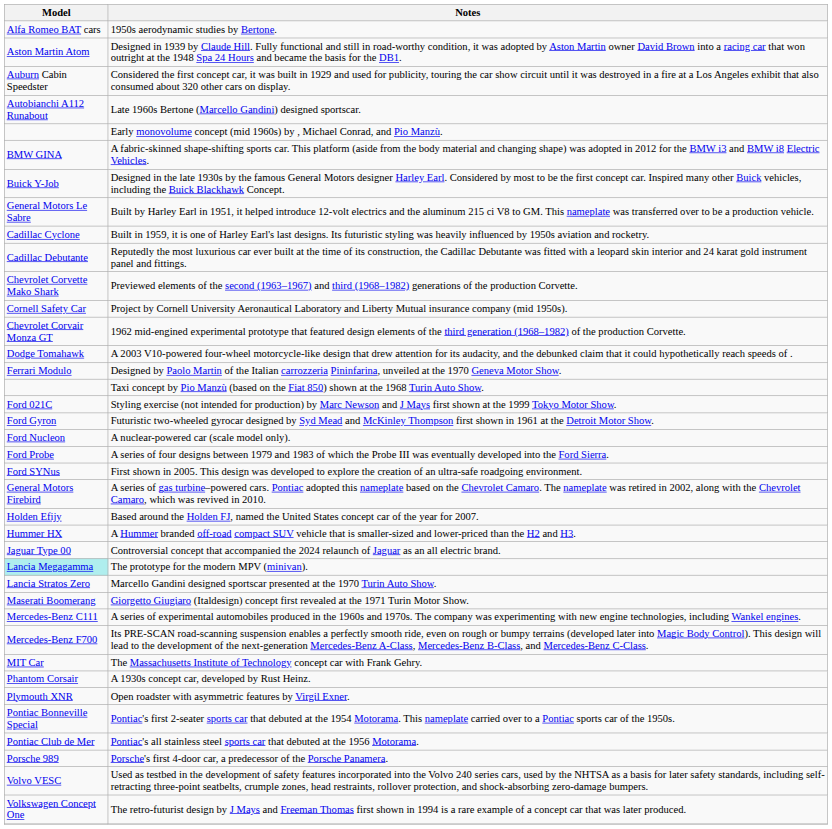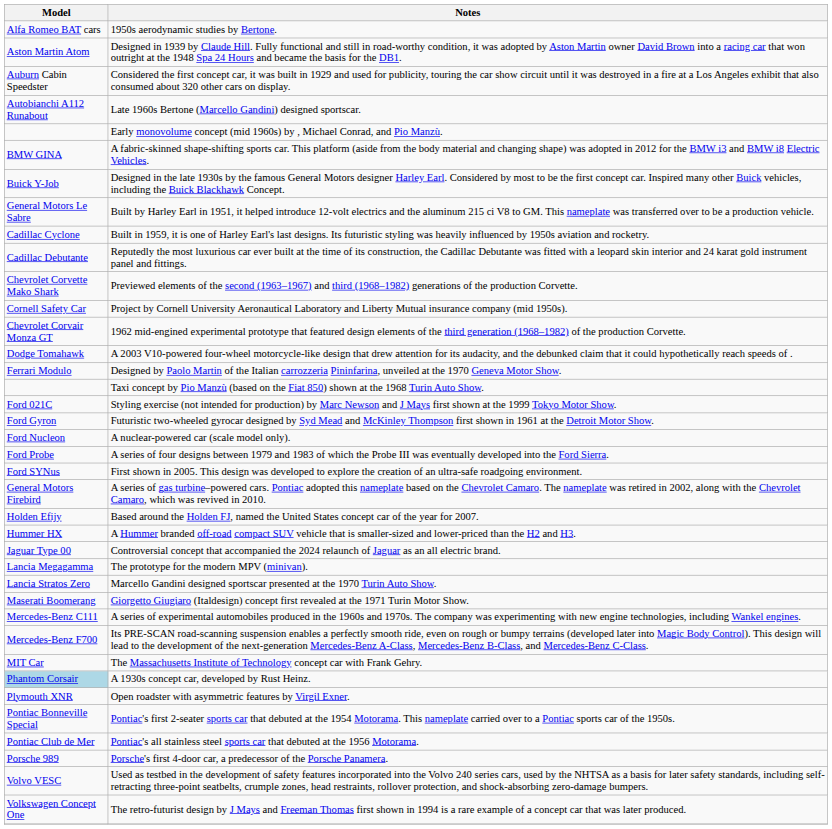(50, 567) paleturquoise background -> (50, 567) no background
(42, 679) no background -> (42, 679) lightblue background
